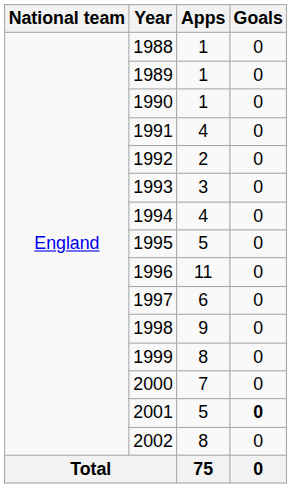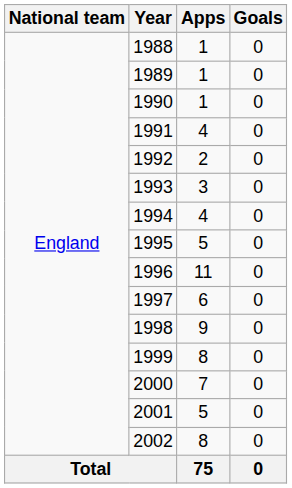(258, 412) bold -> (258, 412) normal
